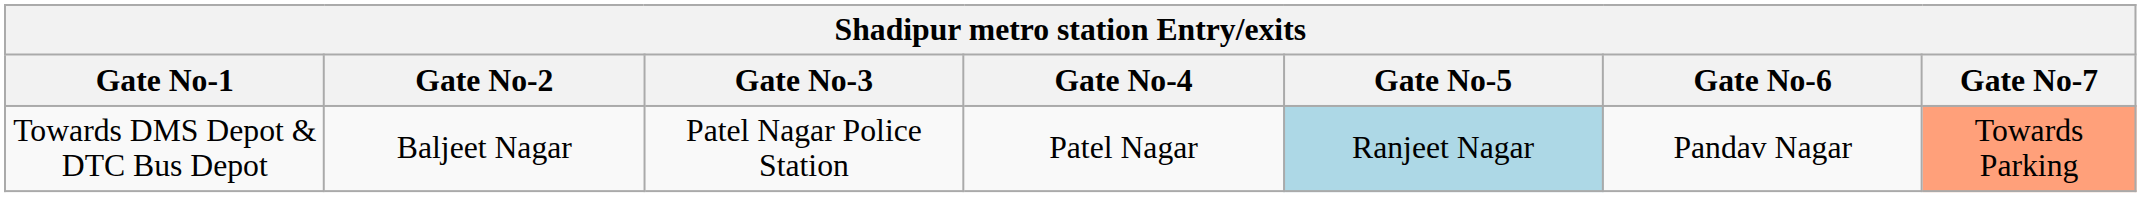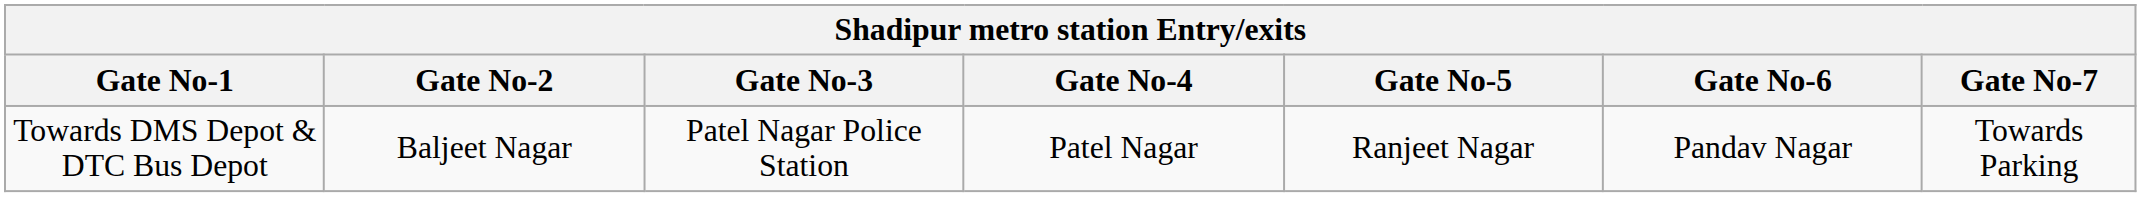(1443, 147) lightblue background -> (1443, 147) no background
(2029, 147) lightsalmon background -> (2029, 147) no background
